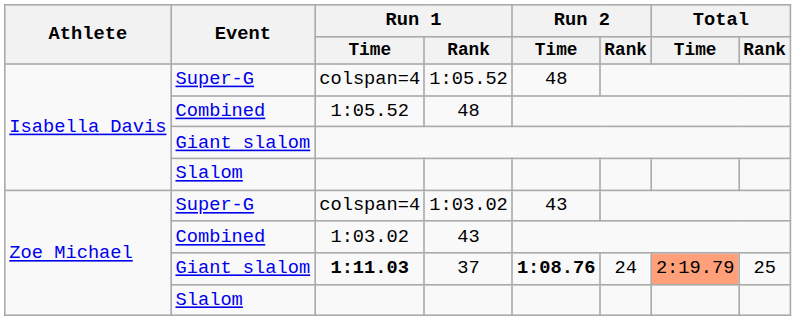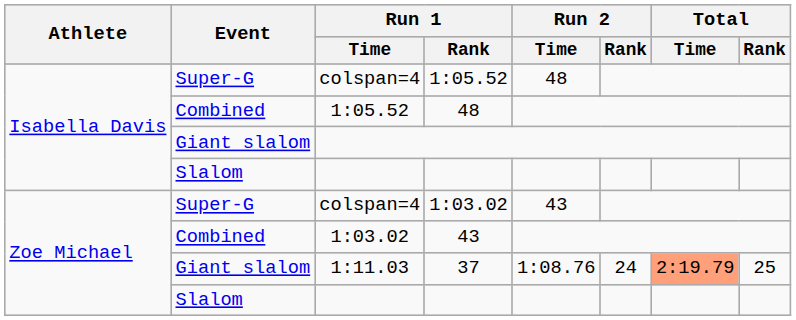(370, 268) bold -> (370, 268) normal
(556, 268) bold -> (556, 268) normal
